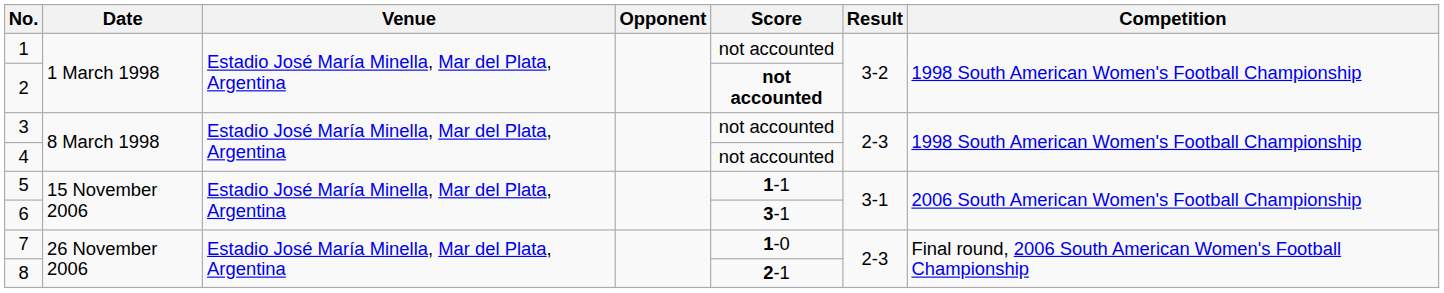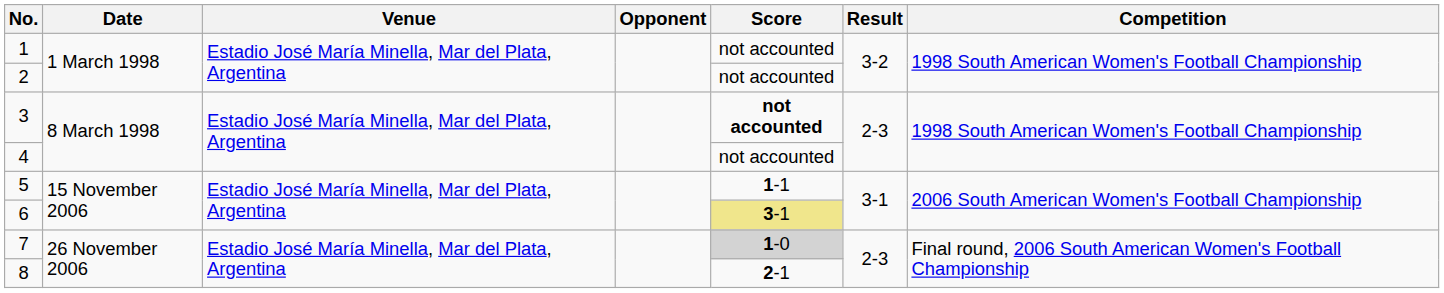(776, 87) bold -> (776, 77) normal
(776, 127) normal -> (776, 116) bold
(776, 214) no background -> (776, 214) khaki background
(776, 244) no background -> (776, 244) lightgrey background
